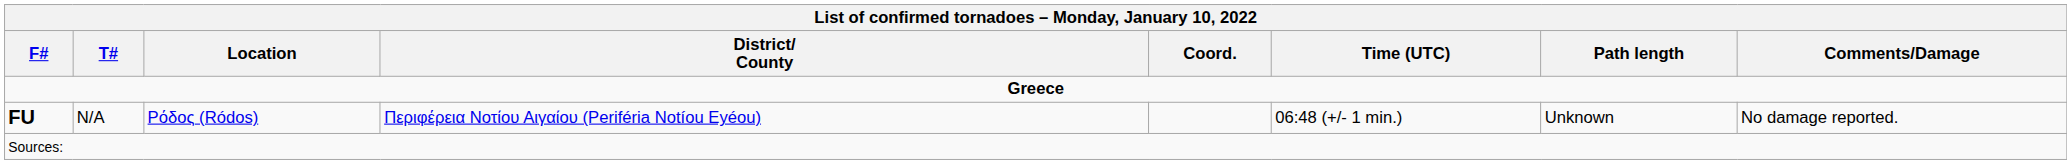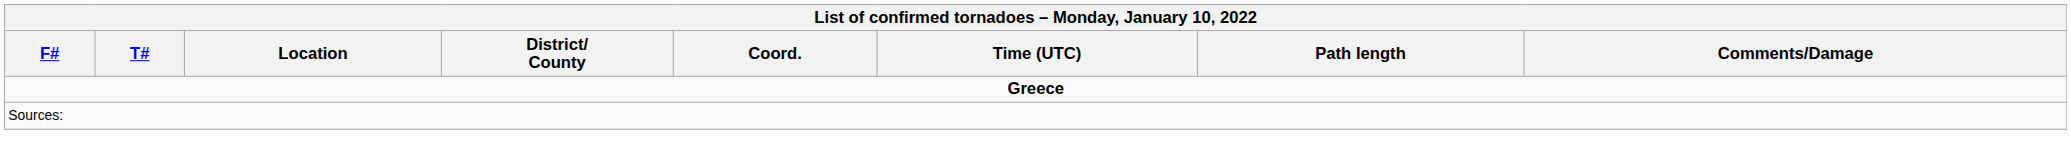- row: (22, 117)
